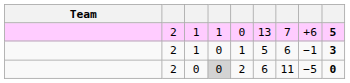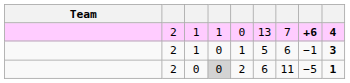(310, 32) normal -> (310, 32) bold
(333, 32) 5 -> (333, 32) 4
(333, 69) 0 -> (333, 69) 1
